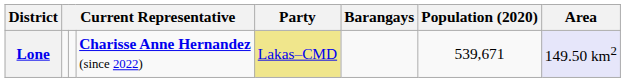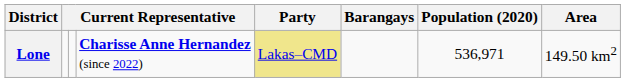(480, 54) 539,671 -> (480, 54) 536,971
(581, 54) lavender background -> (581, 54) no background
